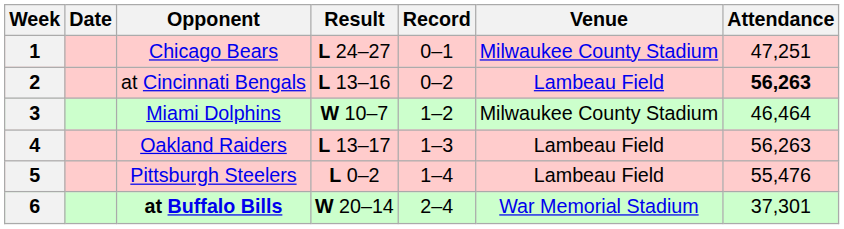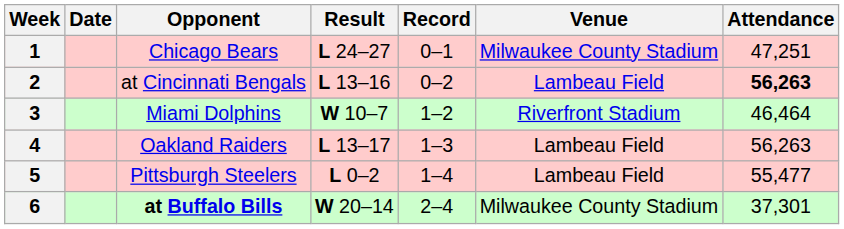(599, 113) Milwaukee County Stadium -> (599, 113) Riverfront Stadium
(781, 176) 55,476 -> (781, 176) 55,477
(599, 207) War Memorial Stadium -> (599, 207) Milwaukee County Stadium
